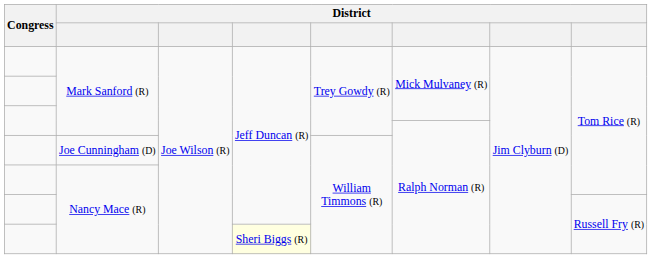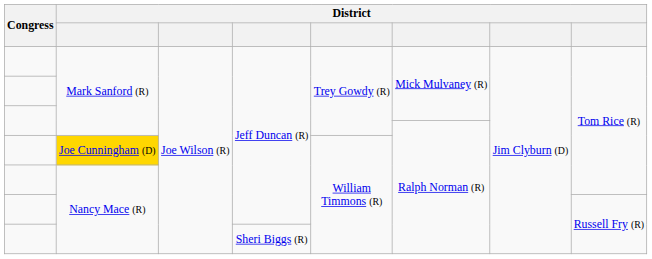(107, 150) no background -> (107, 150) gold background
(272, 239) lightyellow background -> (272, 239) no background
